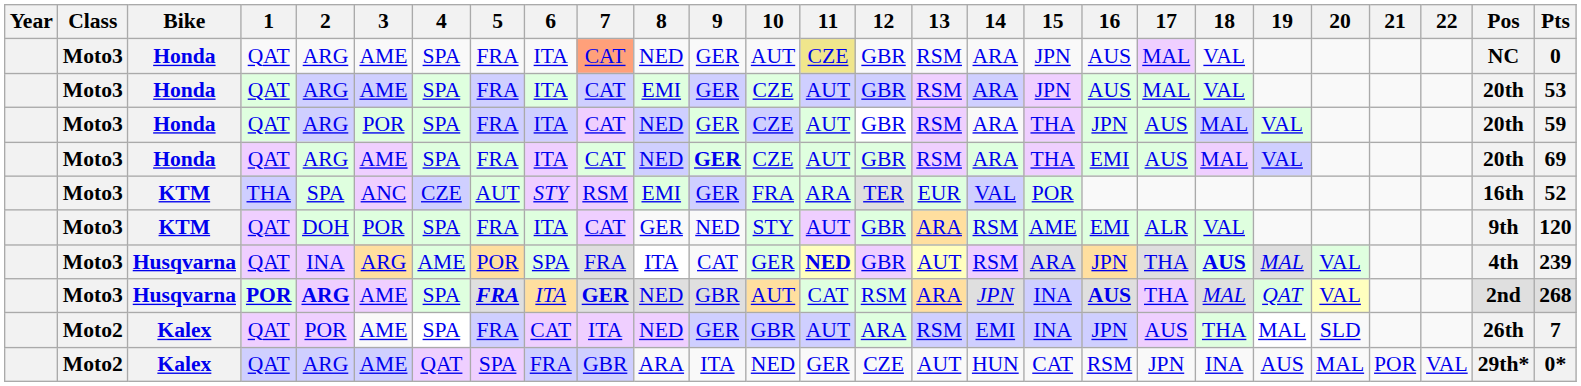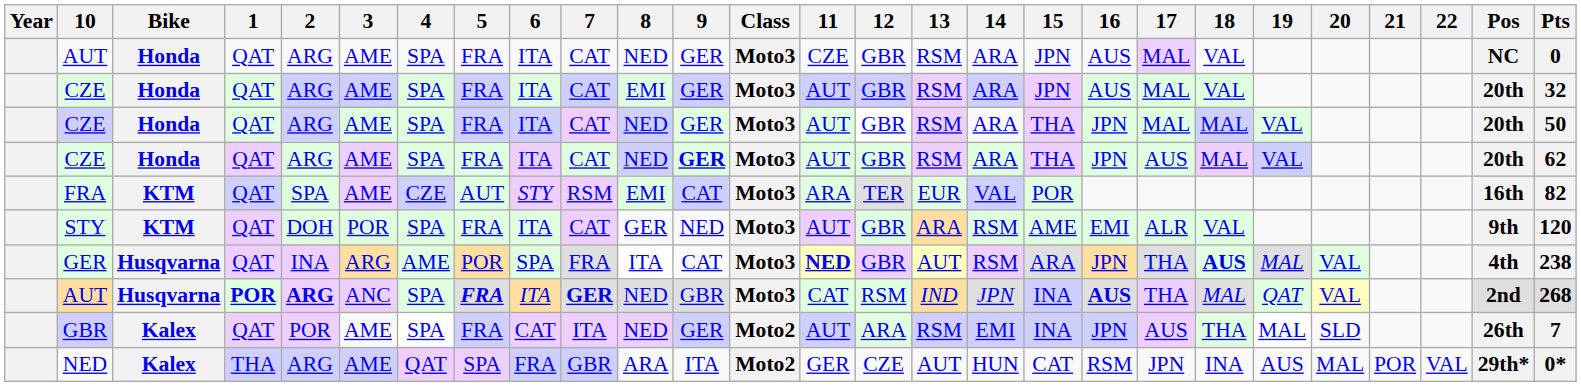columns swapped: (93, 21) <-> (773, 21)
(605, 55) lightsalmon background -> (590, 55) no background
(828, 55) khaki background -> (828, 55) no background
(1555, 90) 53 -> (1555, 90) 32
(383, 124) POR -> (368, 124) AME
(1166, 124) AUS -> (1166, 124) MAL
(1555, 124) 59 -> (1555, 124) 50
(1109, 158) EMI -> (1109, 158) JPN
(1555, 158) 69 -> (1555, 158) 62
(269, 192) THA -> (253, 192) QAT
(383, 192) ANC -> (368, 192) AME
(717, 192) GER -> (702, 192) CAT
(1555, 192) 52 -> (1555, 192) 82
(1555, 261) 239 -> (1555, 261) 238
(383, 295) AME -> (368, 295) ANC
(939, 295) ARA -> (939, 295) IND
(269, 364) QAT -> (253, 364) THA
